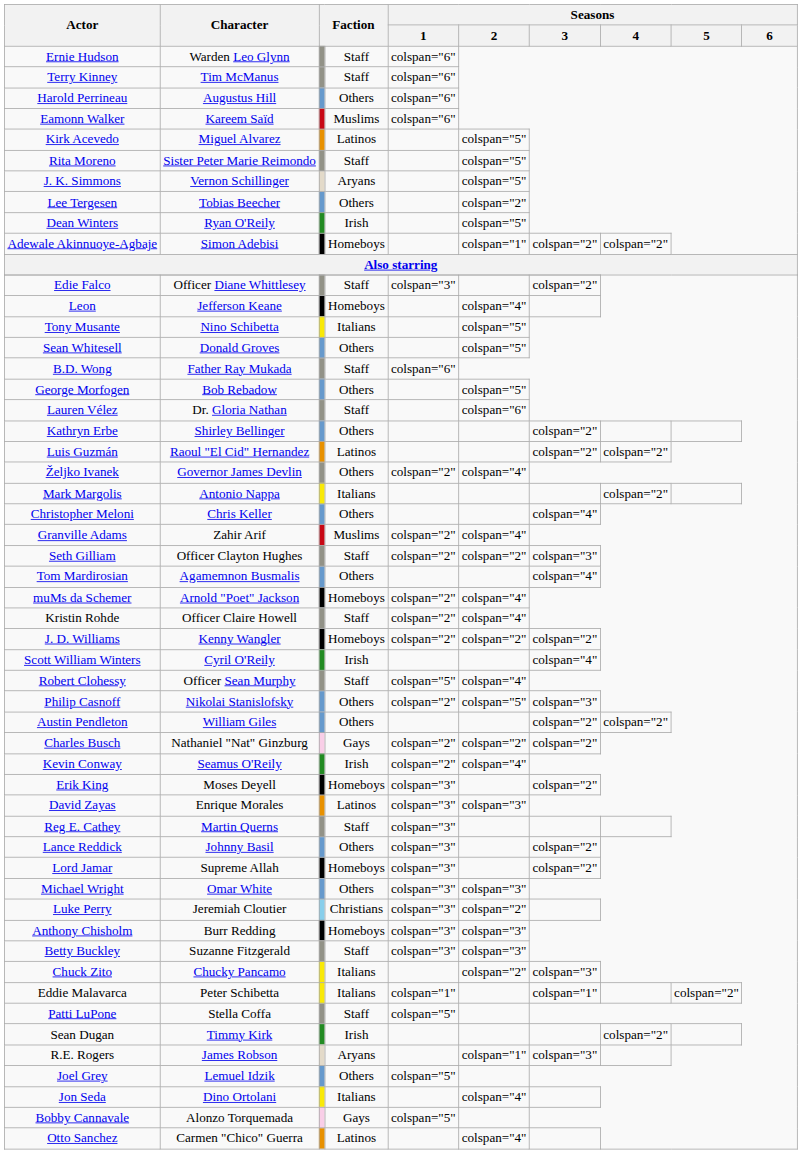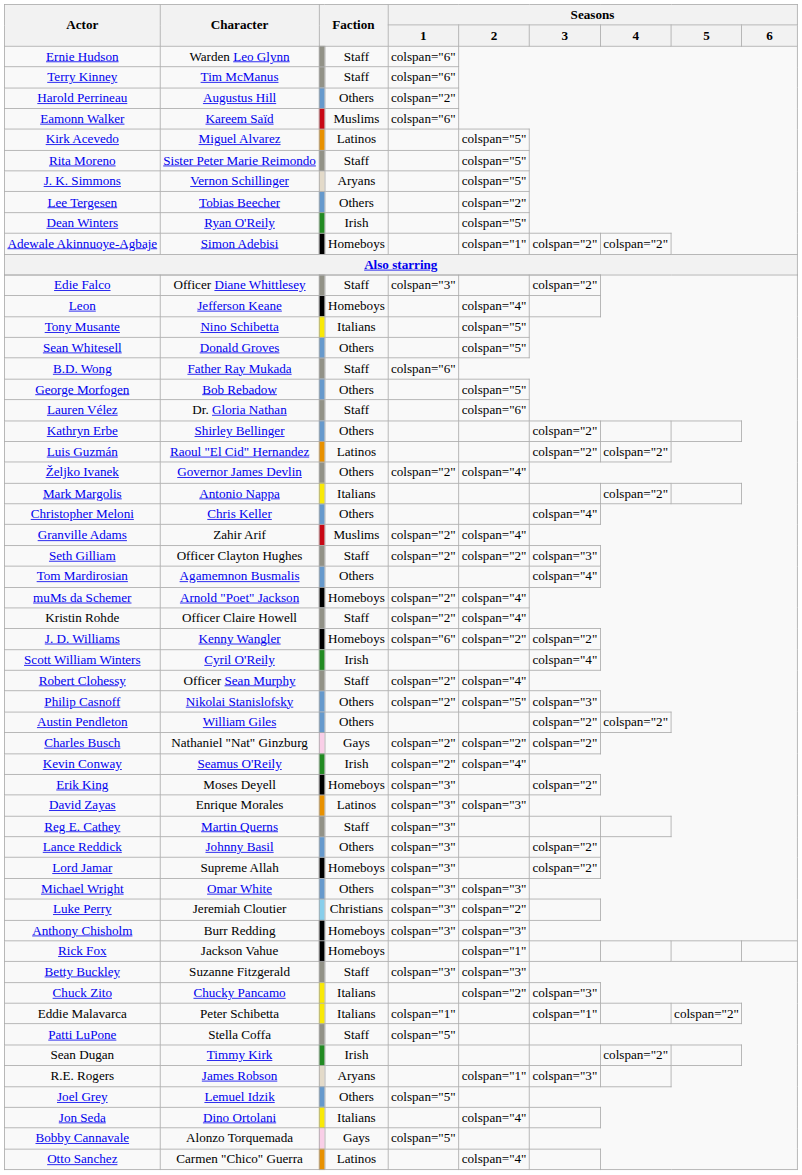(423, 98) colspan="6" -> (423, 98) colspan="2"
(423, 639) colspan="2" -> (423, 639) colspan="6"
(423, 680) colspan="5" -> (423, 680) colspan="2"
+ row: (82, 951)
